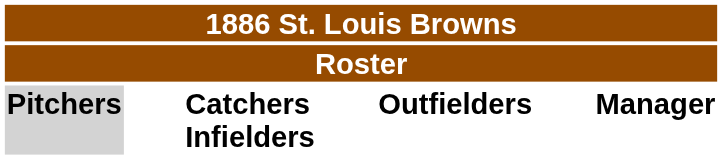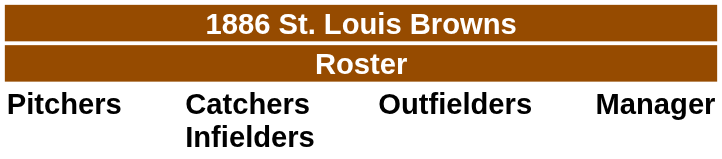(64, 104) lightgrey background -> (64, 104) no background
